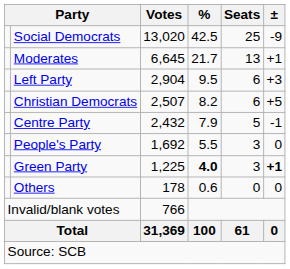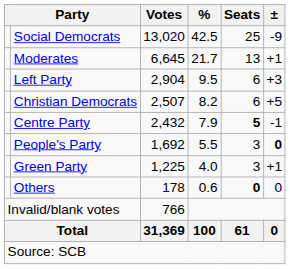(256, 123) normal -> (256, 123) bold
(278, 144) normal -> (278, 144) bold
(208, 166) bold -> (208, 166) normal
(274, 166) bold -> (274, 166) normal
(256, 187) normal -> (256, 187) bold
